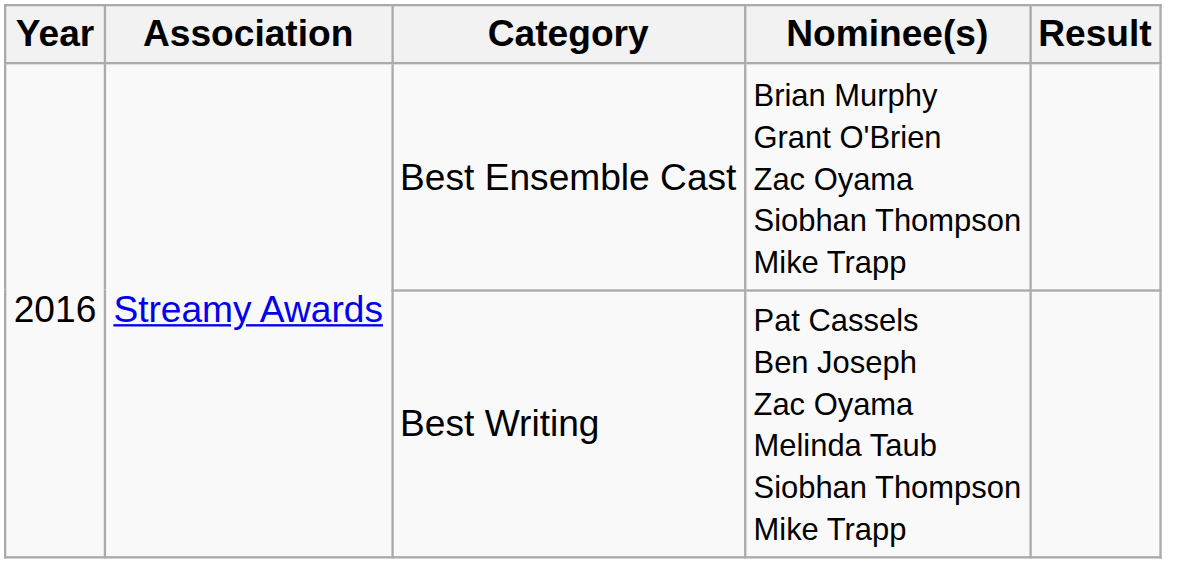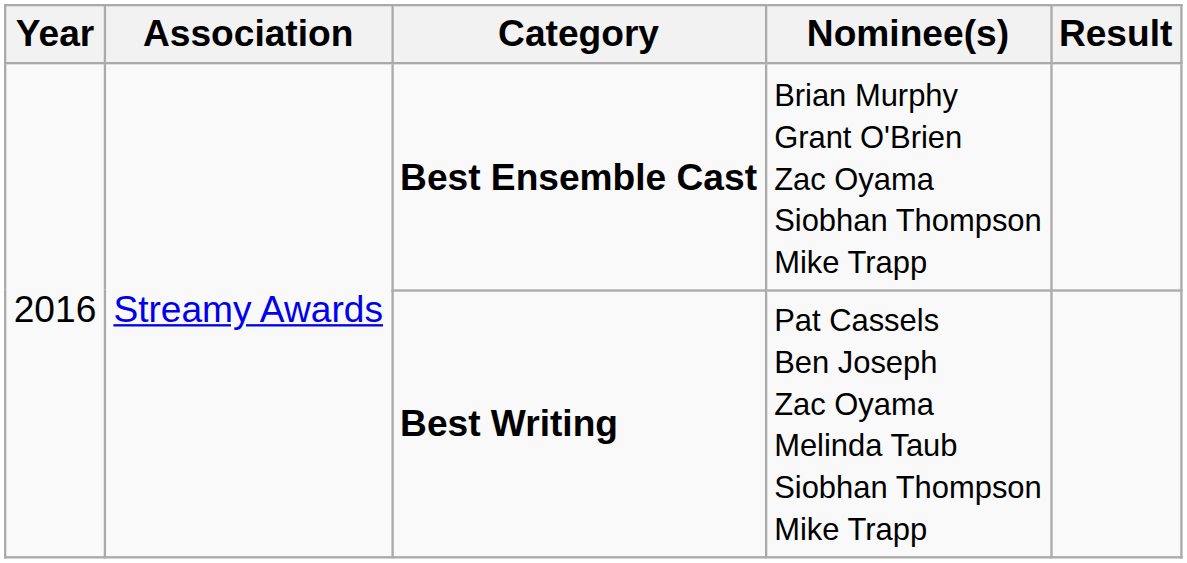(568, 176) normal -> (579, 176) bold
(500, 423) normal -> (509, 423) bold
